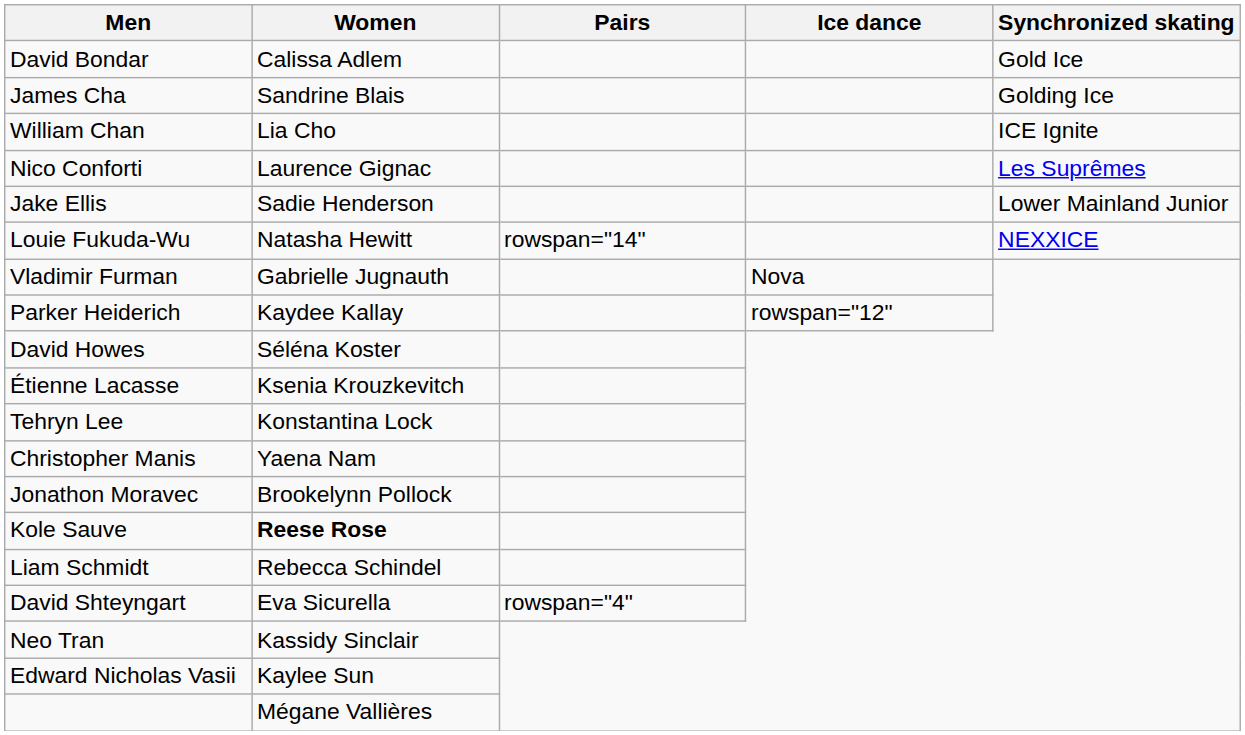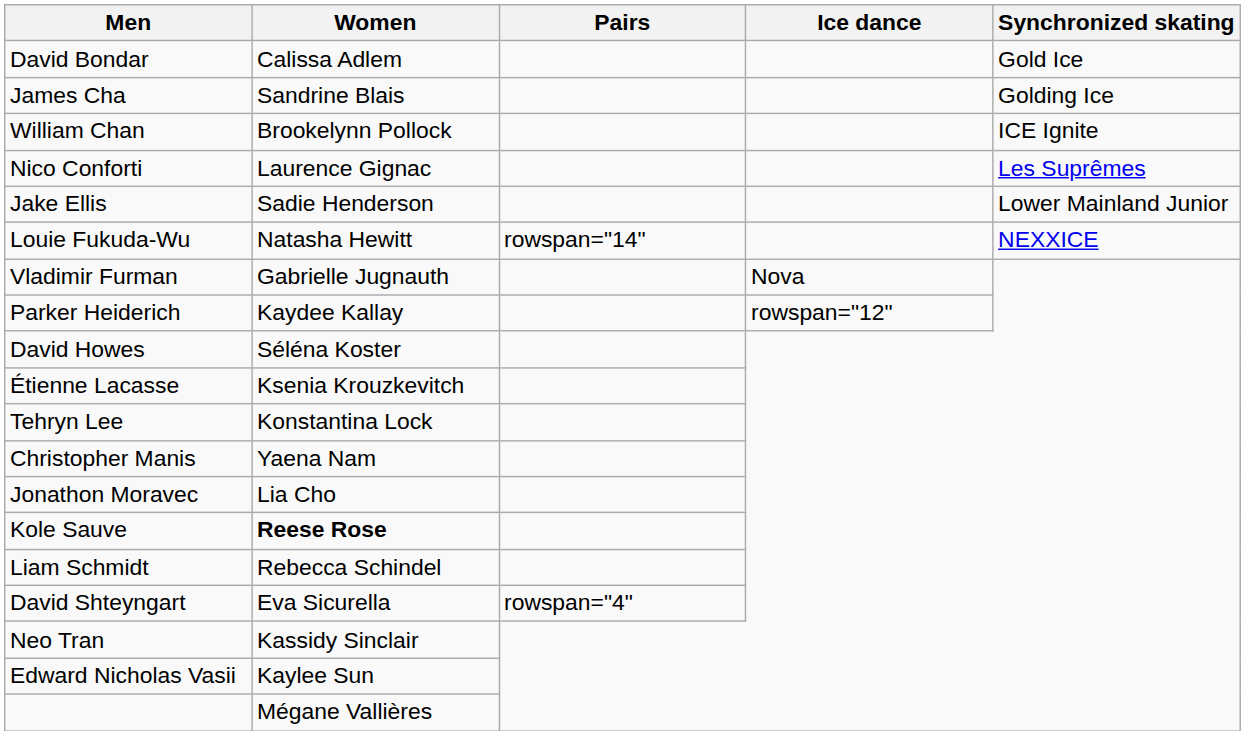(296, 131) Lia Cho -> (354, 131) Brookelynn Pollock
(354, 494) Brookelynn Pollock -> (296, 494) Lia Cho
